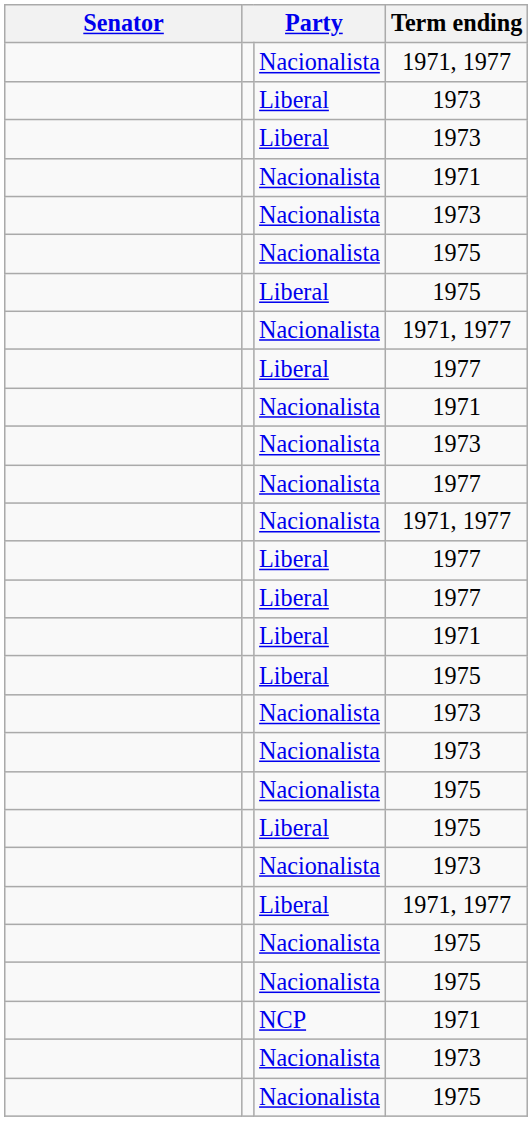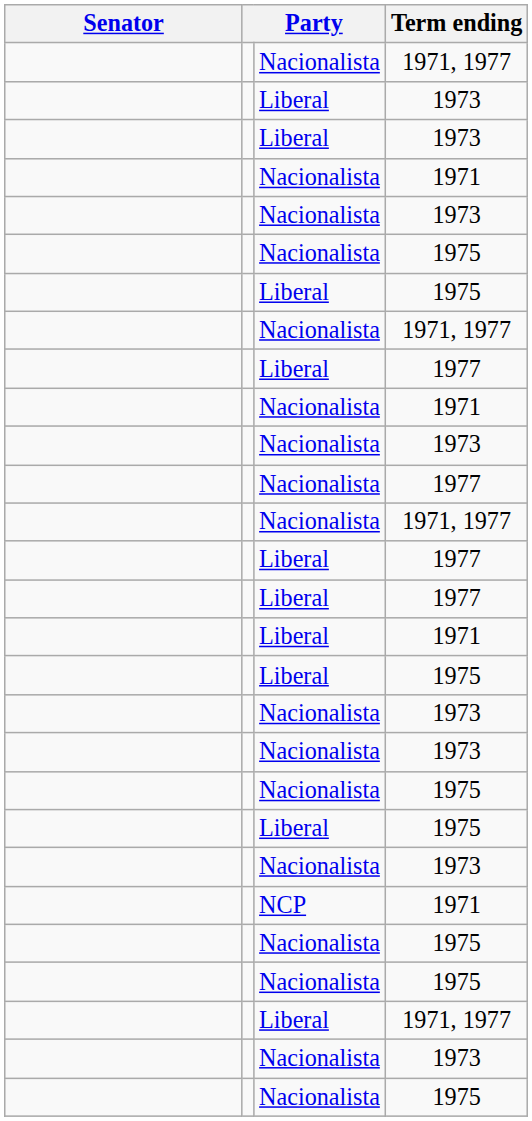rows swapped: (294, 904) <-> (283, 1019)
